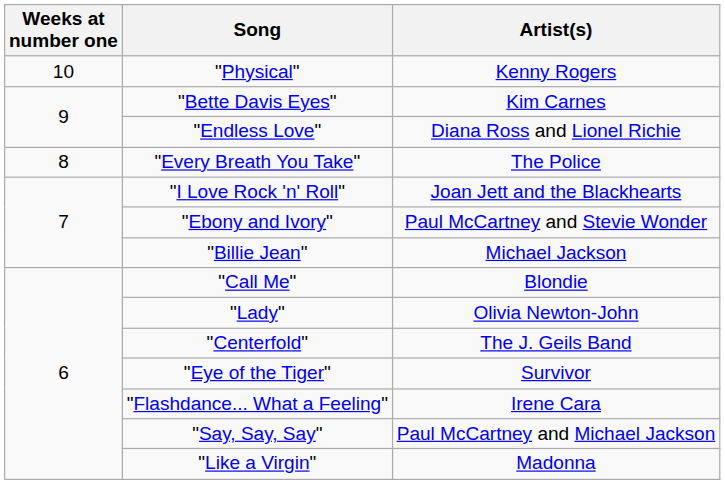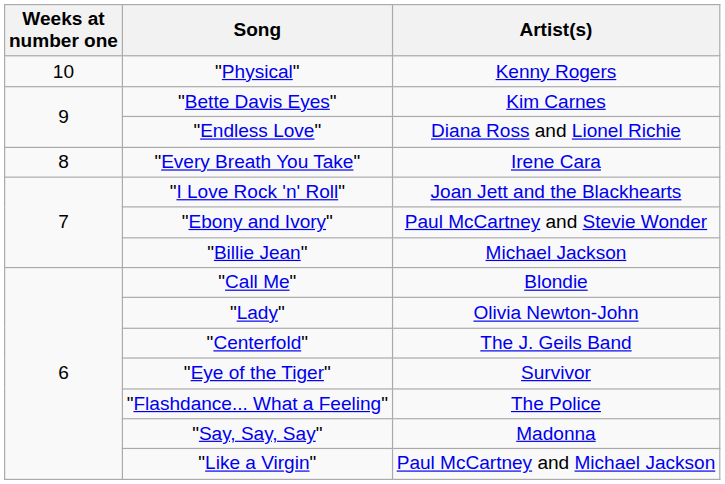(556, 161) The Police -> (556, 161) Irene Cara
(556, 403) Irene Cara -> (556, 403) The Police
(556, 433) Paul McCartney and Michael Jackson -> (556, 433) Madonna
(556, 463) Madonna -> (556, 463) Paul McCartney and Michael Jackson
